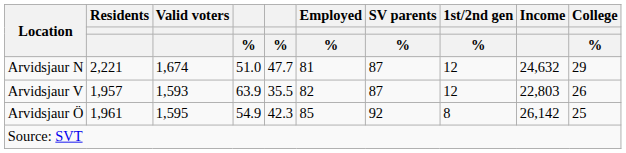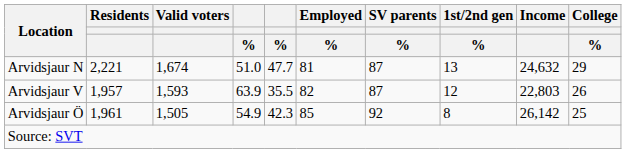(450, 68) 12 -> (450, 68) 13
(172, 113) 1,595 -> (172, 113) 1,505
